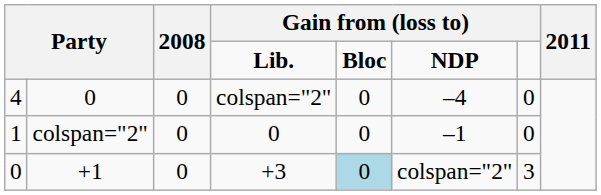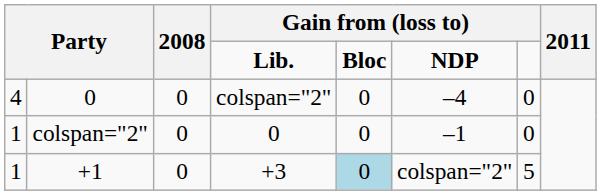(16, 171) 0 -> (16, 171) 1
(529, 171) 3 -> (529, 171) 5
